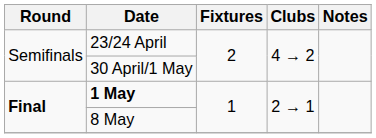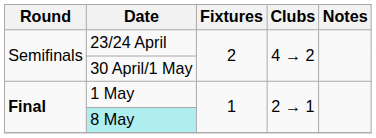(113, 94) bold -> (112, 94) normal
(112, 119) no background -> (112, 119) paleturquoise background
